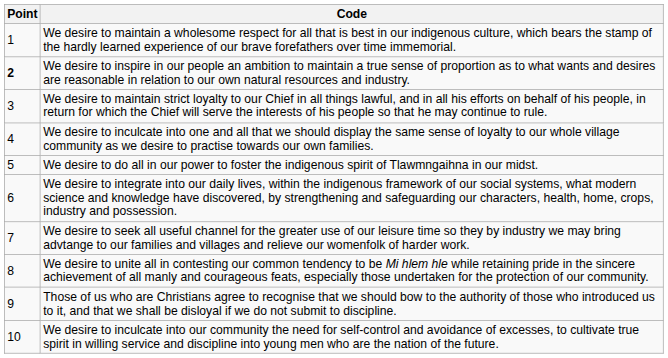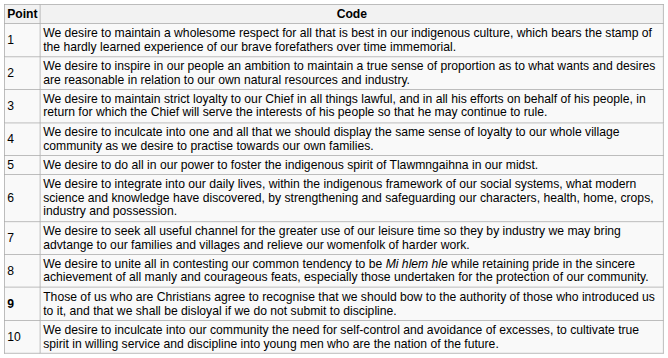(11, 73) bold -> (11, 73) normal
(11, 303) normal -> (11, 303) bold
